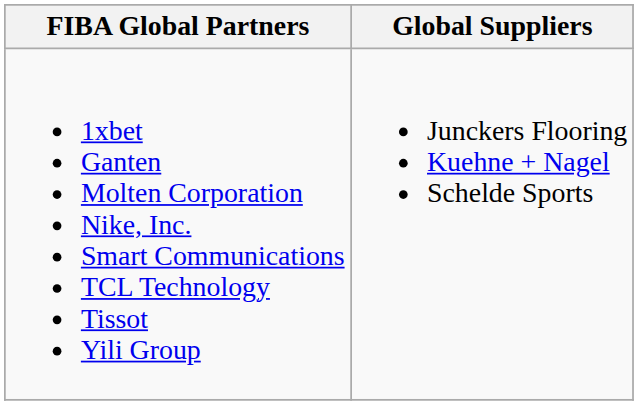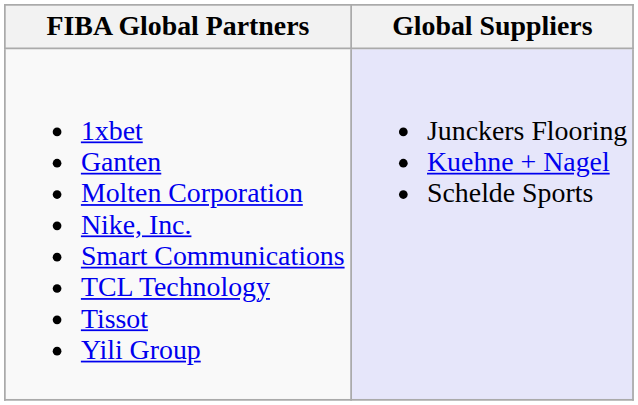(492, 162) no background -> (492, 162) lavender background
